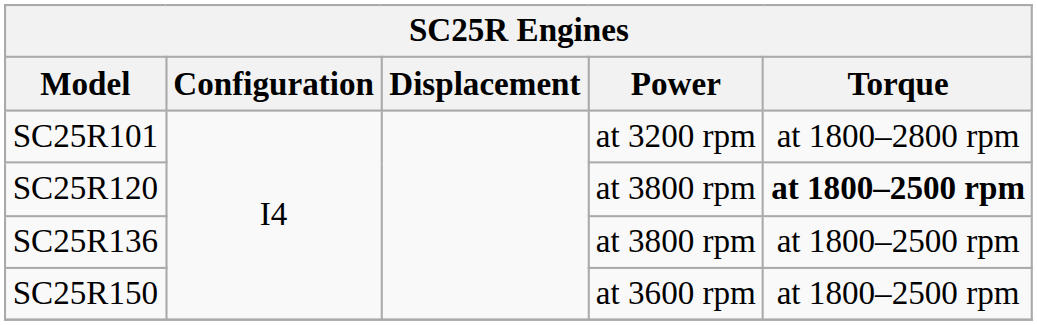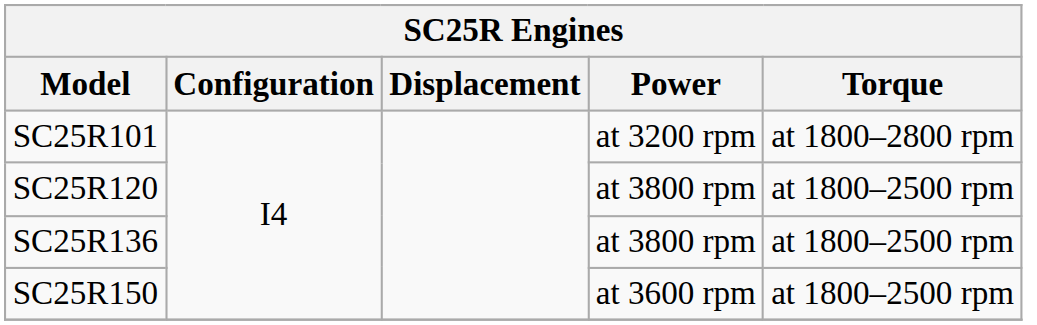(898, 188) bold -> (893, 188) normal
